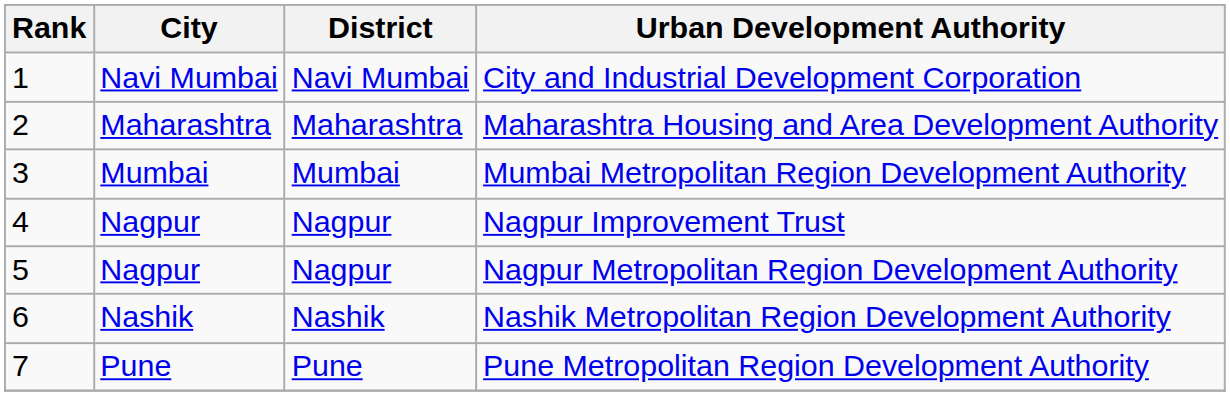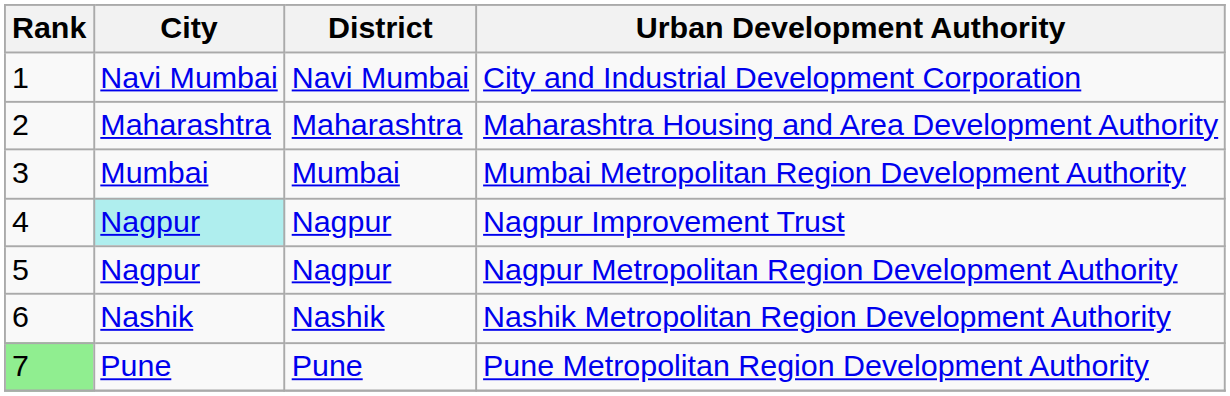(150, 221) no background -> (150, 221) paleturquoise background
(20, 366) no background -> (20, 366) lightgreen background
